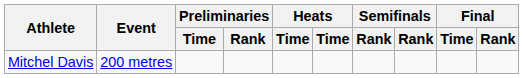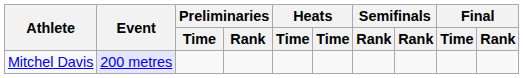(136, 62) no background -> (136, 62) lavender background
